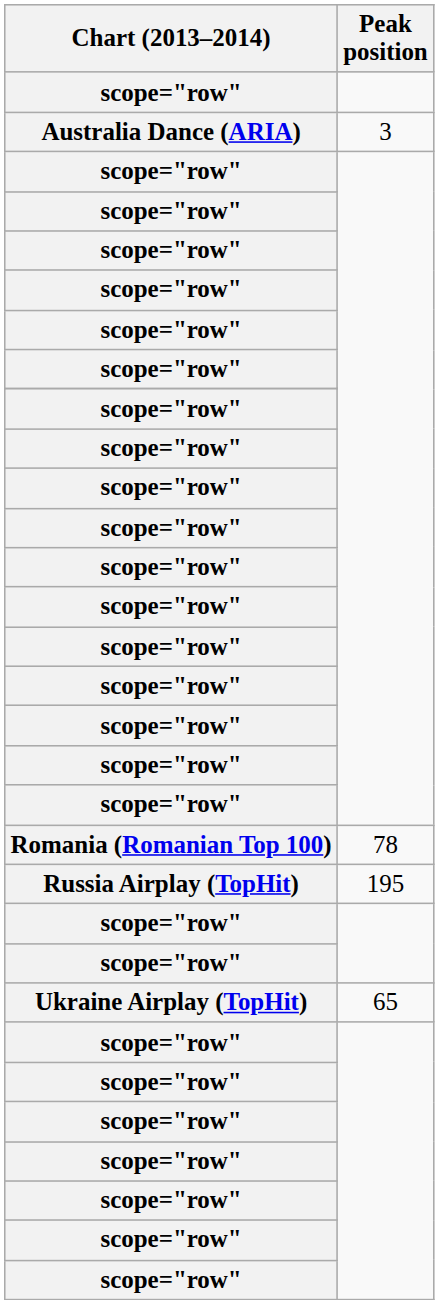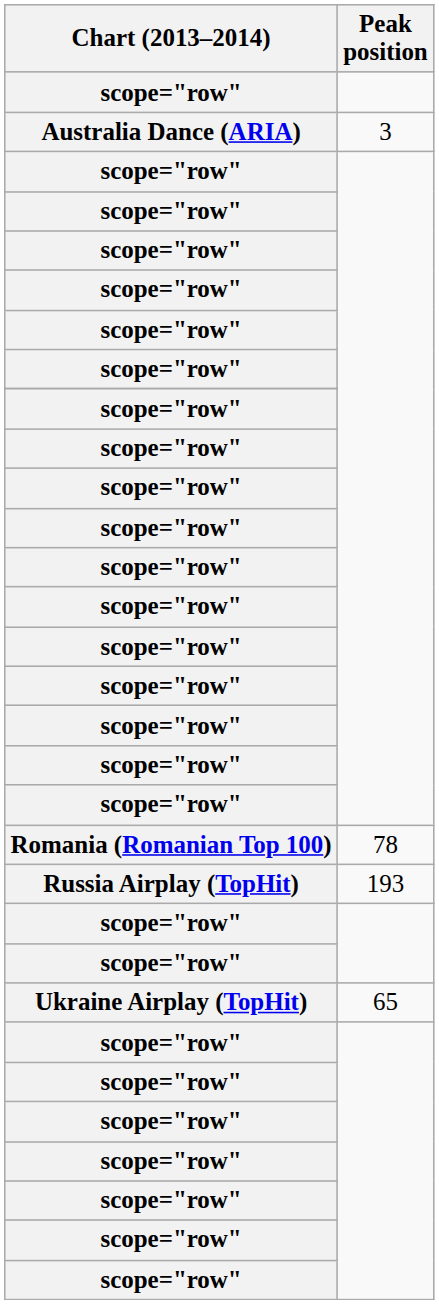(385, 883) 195 -> (385, 883) 193
